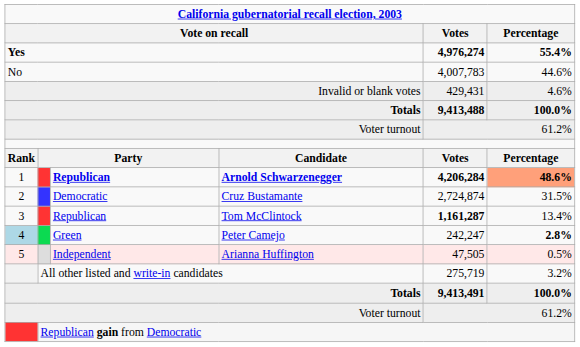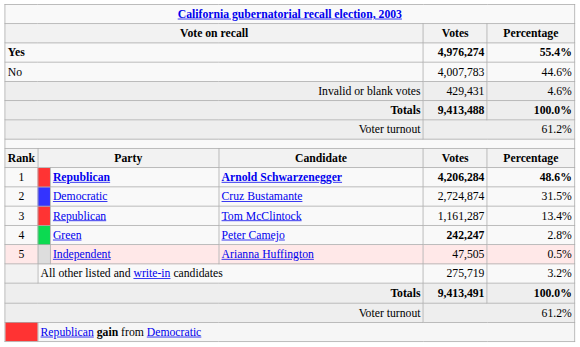(556, 177) lightsalmon background -> (556, 177) no background
(461, 216) bold -> (461, 216) normal
(21, 235) lightblue background -> (21, 235) no background
(465, 235) normal -> (465, 235) bold
(559, 235) bold -> (560, 235) normal
